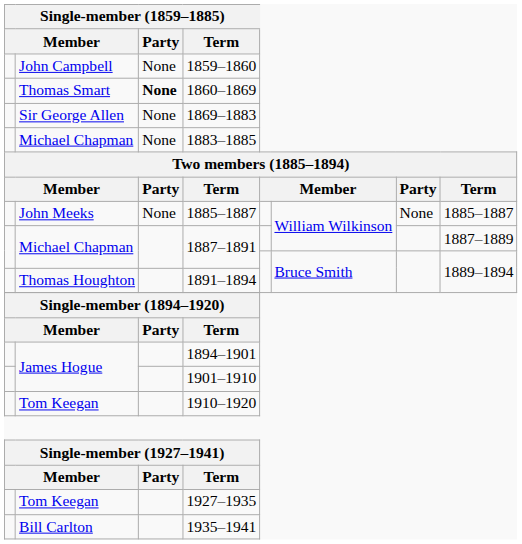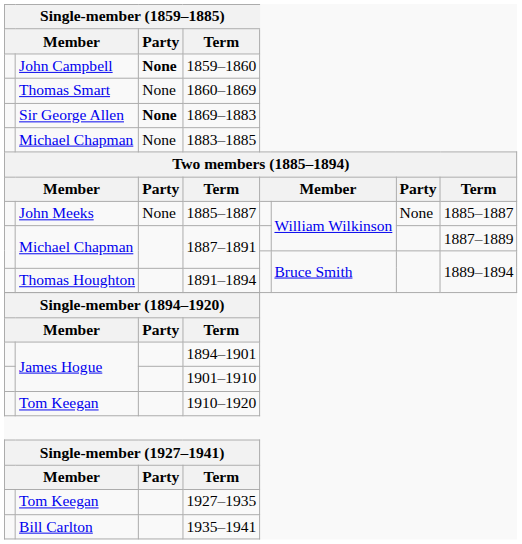(159, 66) normal -> (159, 66) bold
(159, 90) bold -> (159, 90) normal
(159, 115) normal -> (159, 115) bold
